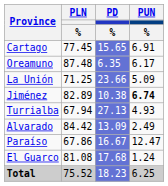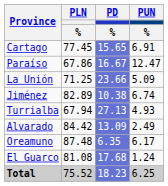rows swapped: (27, 142) <-> (30, 64)
(143, 95) bold -> (143, 95) normal
